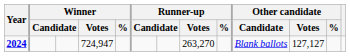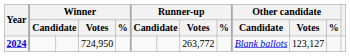(97, 43) 724,947 -> (97, 43) 724,950
(198, 43) 263,270 -> (198, 43) 263,772
(308, 43) 127,127 -> (308, 43) 123,127
